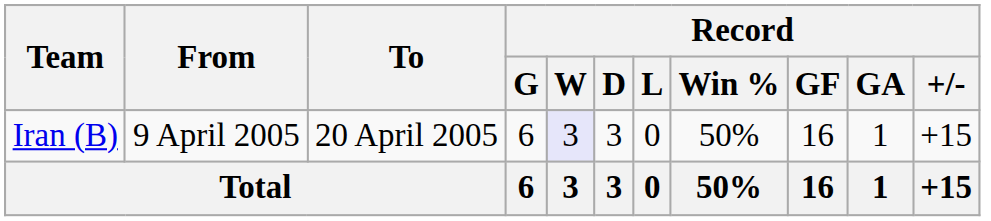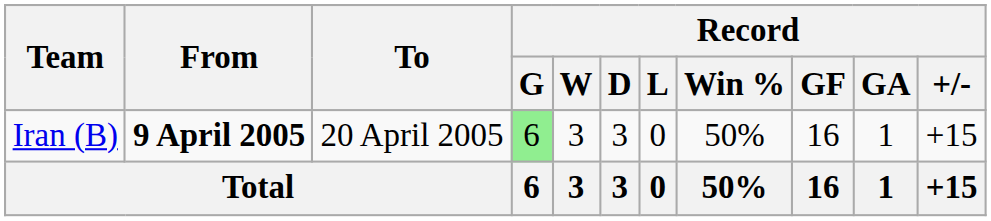(216, 135) normal -> (219, 135) bold
(526, 135) no background -> (532, 135) lightgreen background
(571, 135) lavender background -> (576, 135) no background
